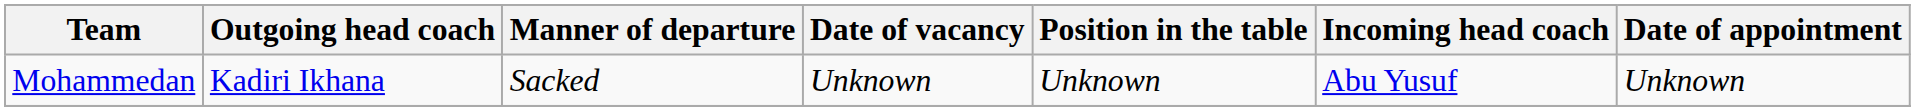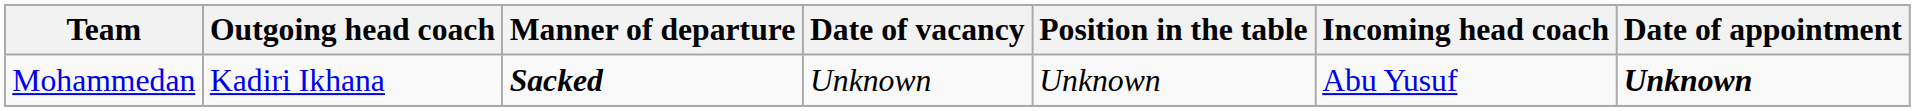(555, 79) normal -> (556, 79) bold
(1684, 79) normal -> (1688, 79) bold
